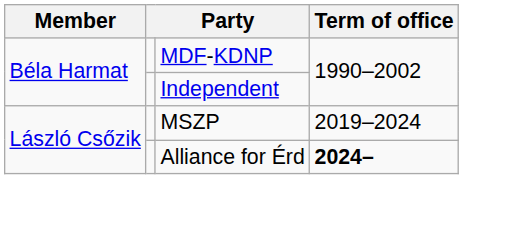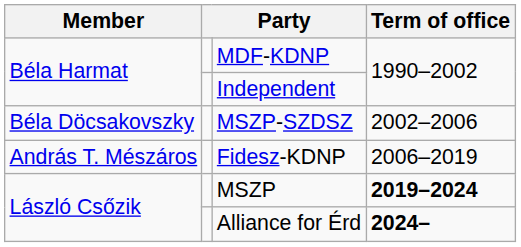+ row: (285, 122)
+ row: (281, 156)
(368, 122) normal -> (424, 190) bold
